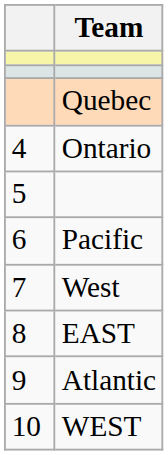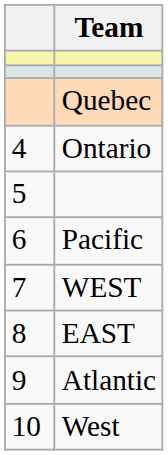(91, 286) West -> (102, 286) WEST
(102, 426) WEST -> (91, 426) West
